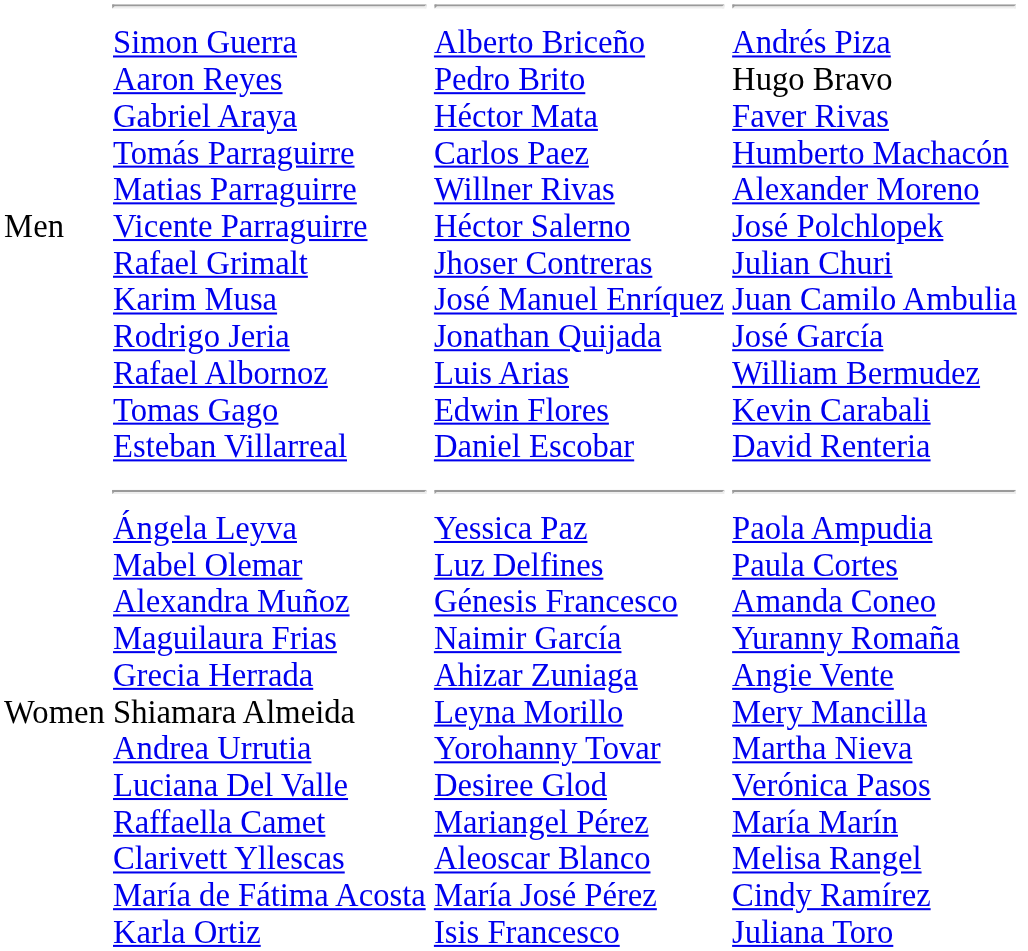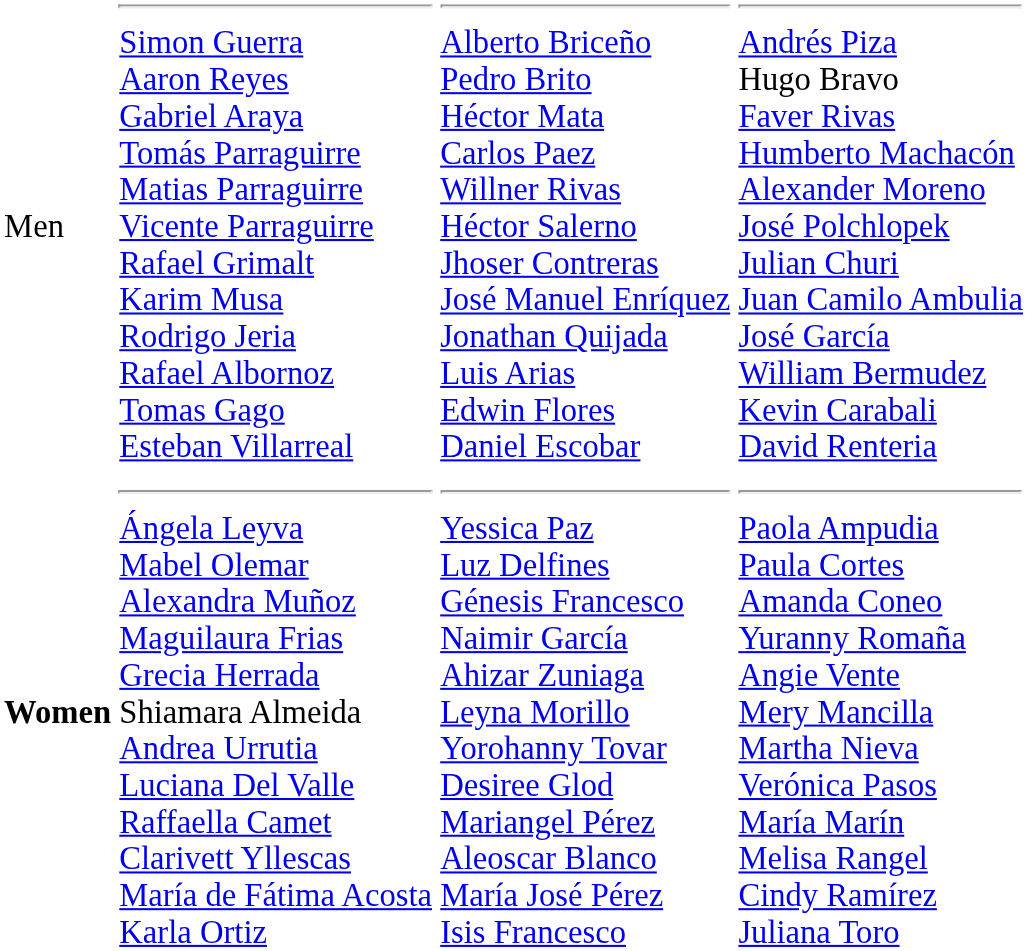(54, 711) normal -> (58, 711) bold
